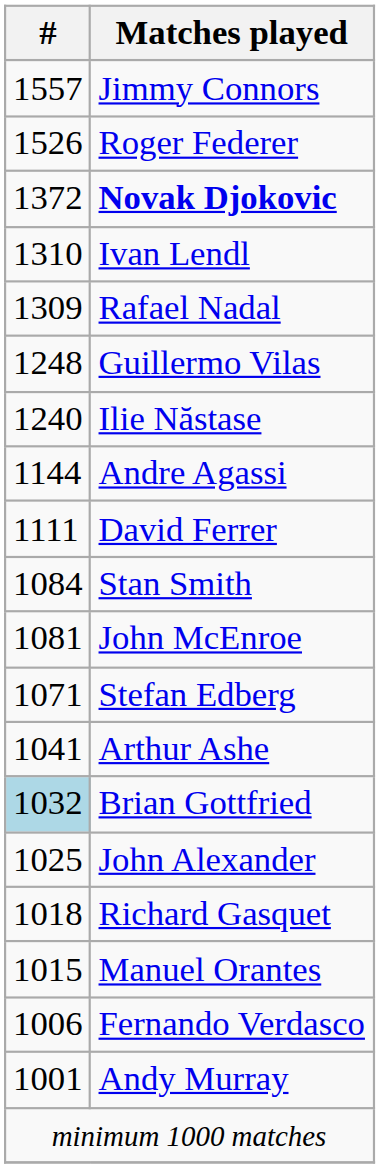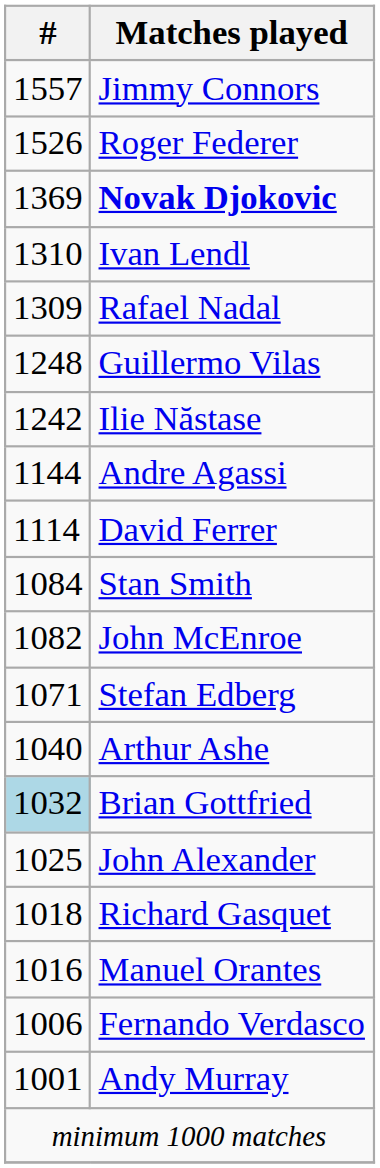(48, 197) 1372 -> (48, 197) 1369
(48, 418) 1240 -> (48, 418) 1242
(46, 528) 1111 -> (47, 528) 1114
(48, 638) 1081 -> (48, 638) 1082
(48, 748) 1041 -> (48, 748) 1040
(48, 968) 1015 -> (48, 968) 1016
